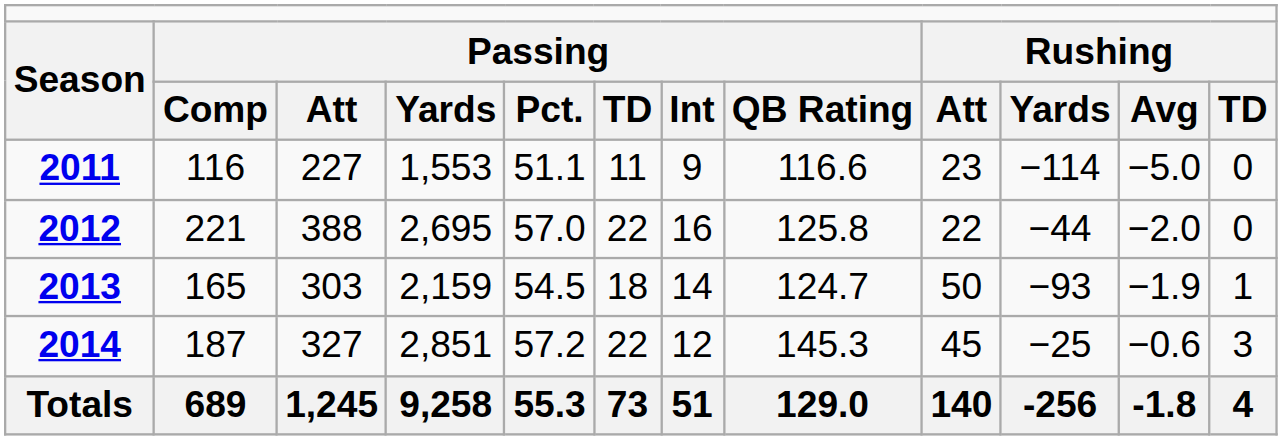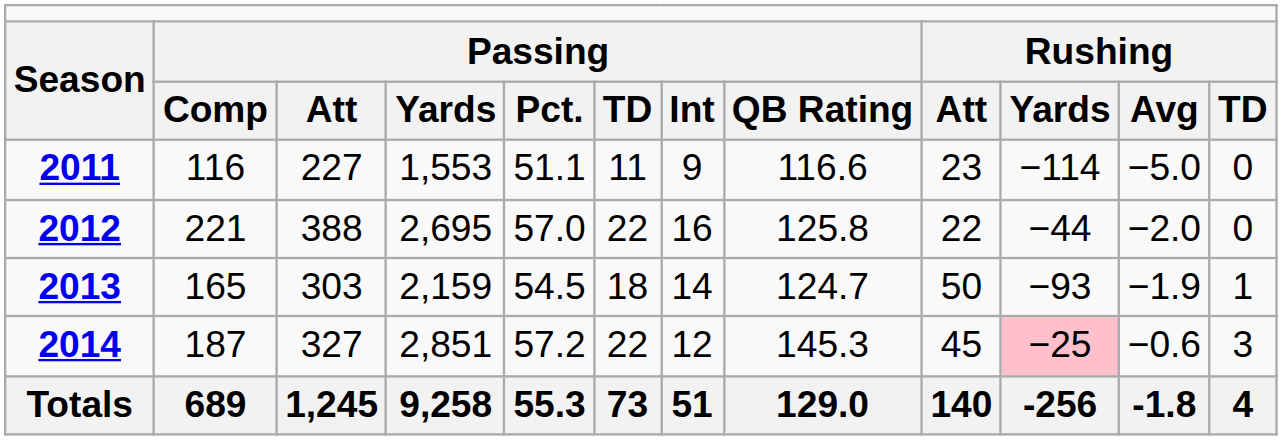(1060, 345) no background -> (1060, 345) pink background
